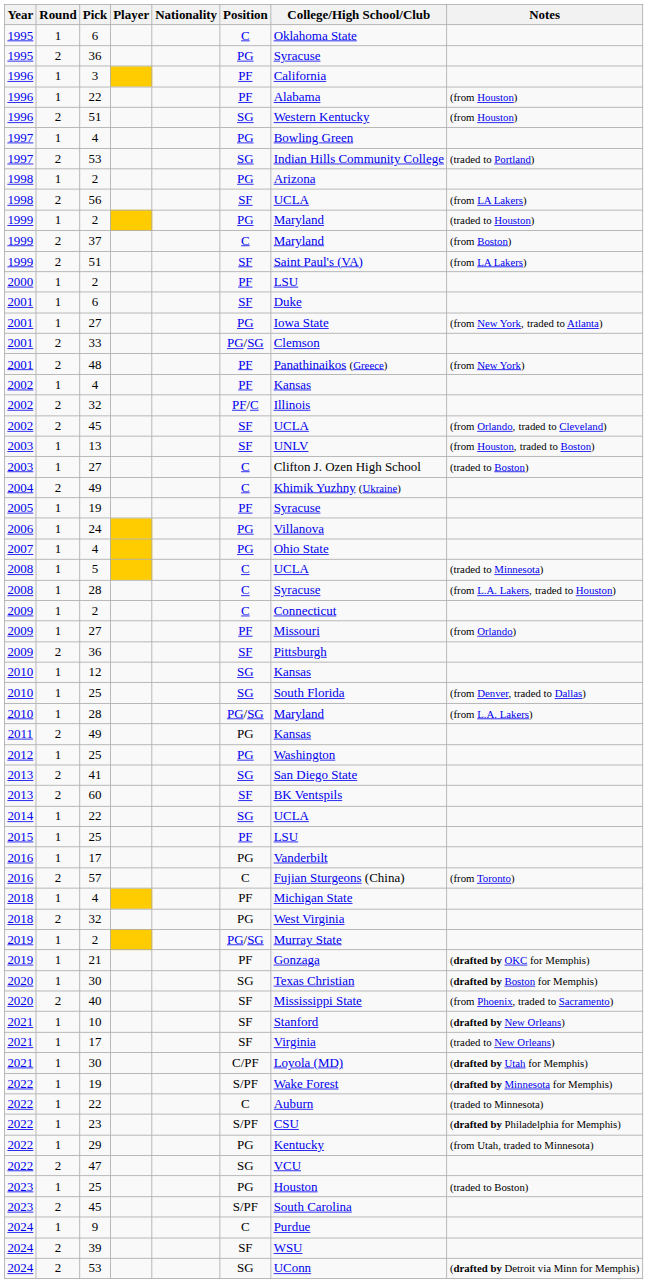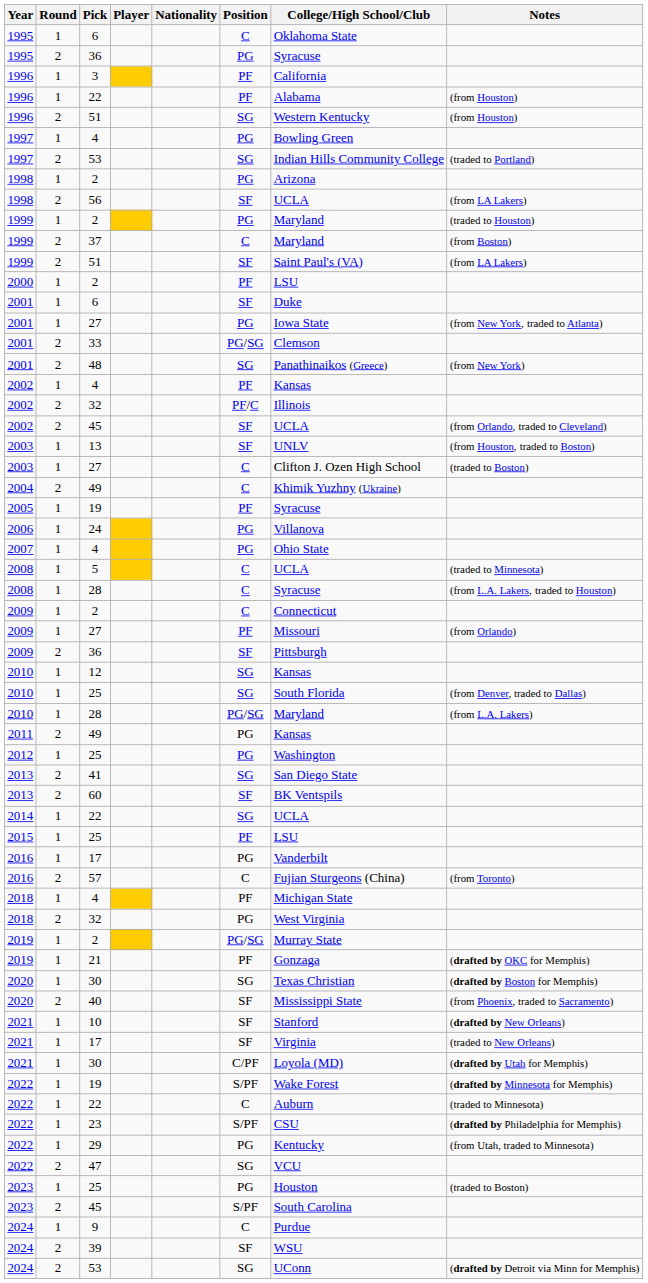(245, 364) PF -> (245, 364) SG
